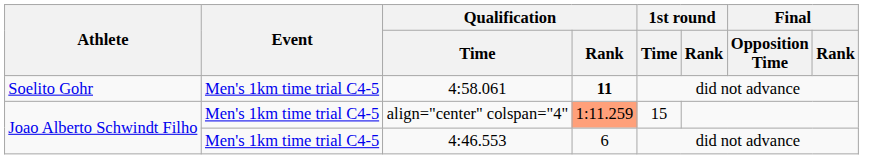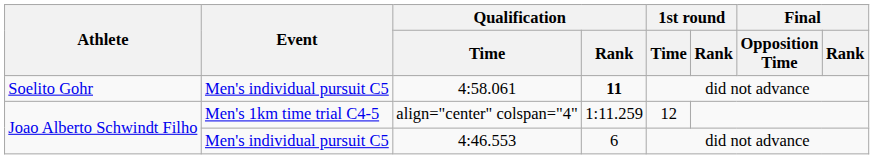(292, 88) Men's 1km time trial C4-5 -> (297, 88) Men's individual pursuit C5
(605, 114) lightsalmon background -> (614, 114) no background
(659, 114) 15 -> (669, 114) 12
(292, 140) Men's 1km time trial C4-5 -> (297, 140) Men's individual pursuit C5
